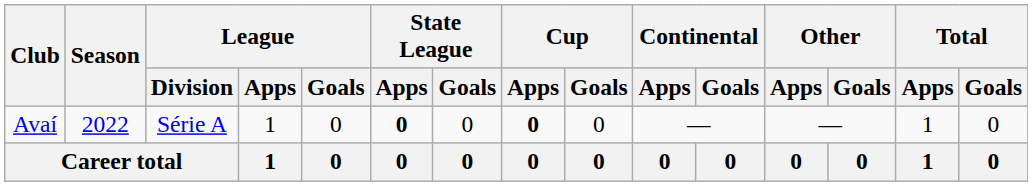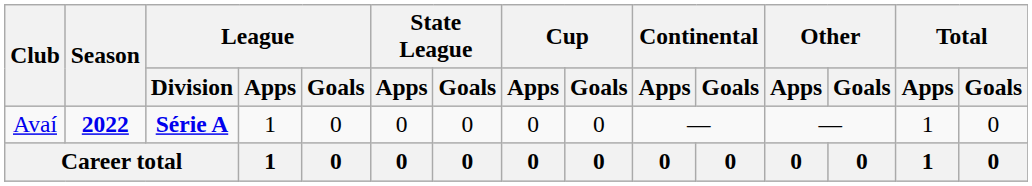(105, 124) normal -> (105, 124) bold
(192, 124) normal -> (192, 124) bold
(402, 124) bold -> (402, 124) normal
(533, 124) bold -> (533, 124) normal
